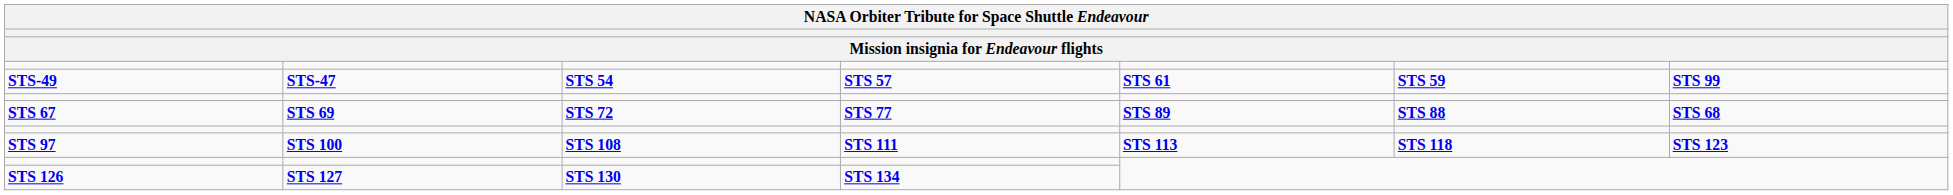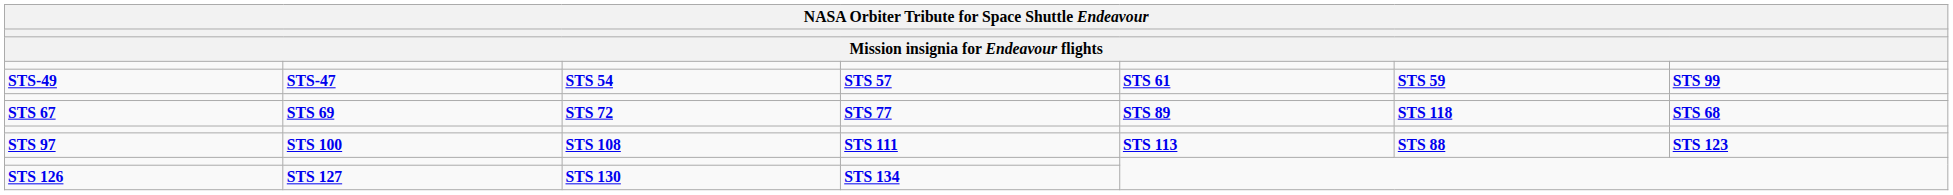(1532, 113) STS 88 -> (1532, 113) STS 118
(1532, 145) STS 118 -> (1532, 145) STS 88
